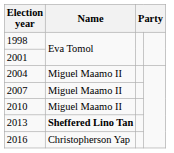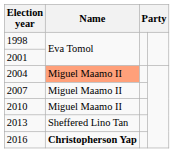(85, 73) no background -> (85, 73) lightsalmon background
(91, 123) bold -> (88, 123) normal
(89, 139) normal -> (92, 139) bold
